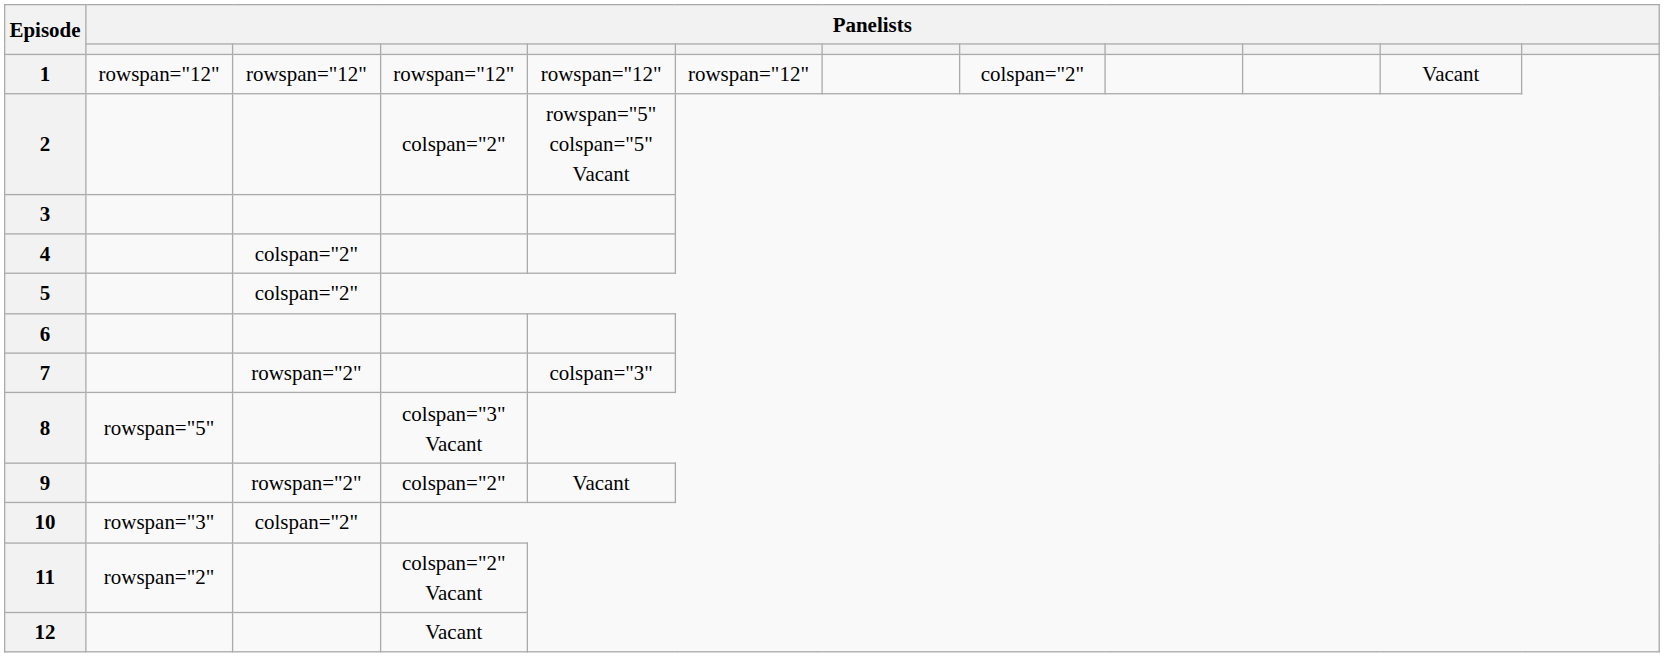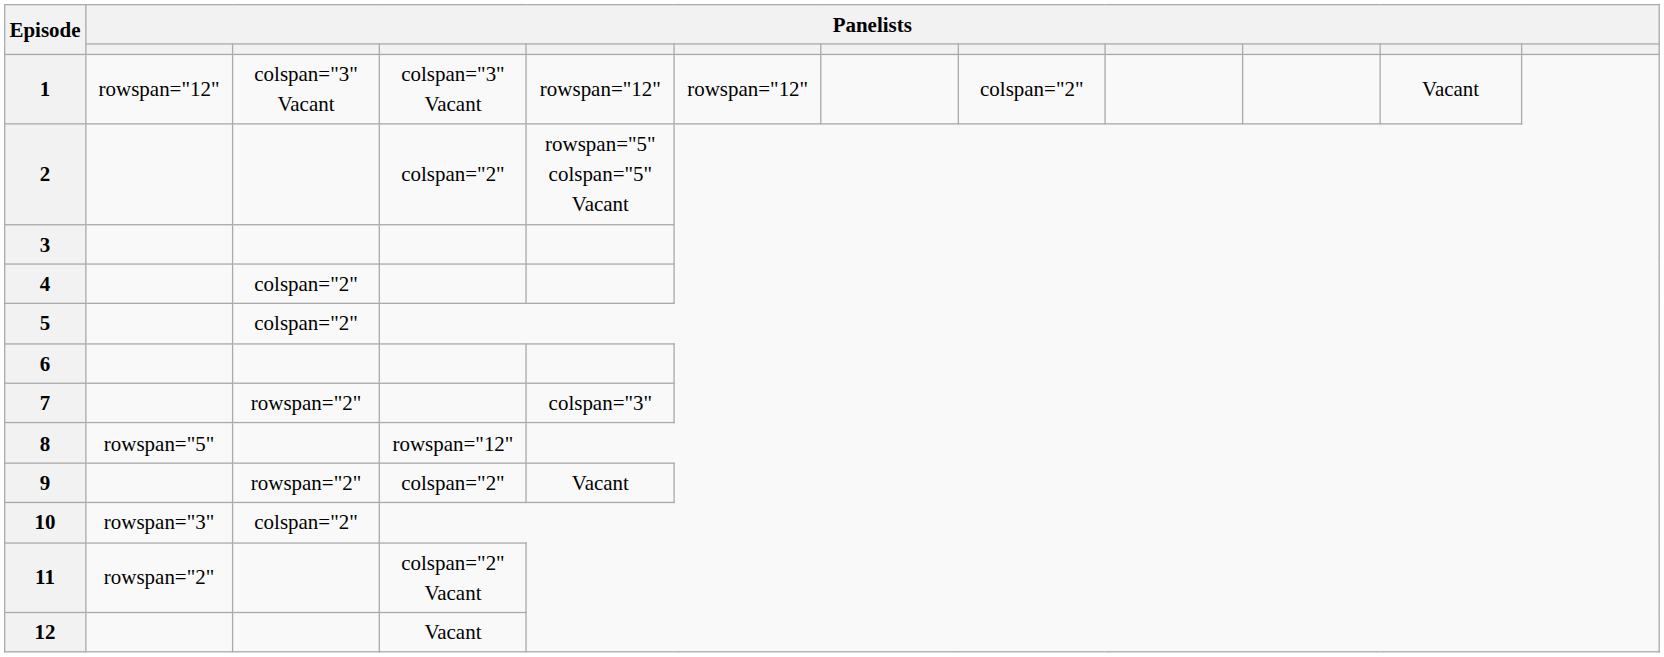(306, 74) rowspan="12" -> (306, 89) colspan="3" Vacant
(454, 74) rowspan="12" -> (453, 89) colspan="3" Vacant
(454, 428) colspan="3" Vacant -> (453, 443) rowspan="12"
